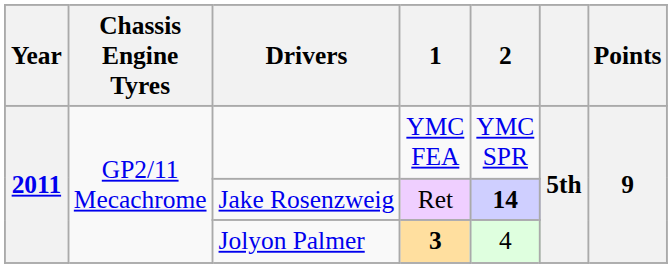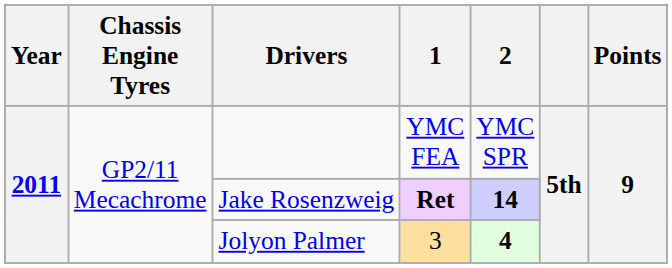(435, 198) normal -> (435, 198) bold
(435, 240) bold -> (435, 240) normal
(505, 240) normal -> (505, 240) bold
